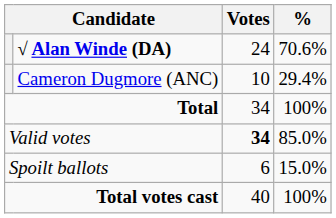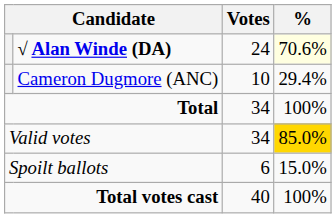(303, 49) no background -> (303, 49) lightyellow background
(260, 138) bold -> (260, 138) normal
(303, 138) no background -> (303, 138) gold background
